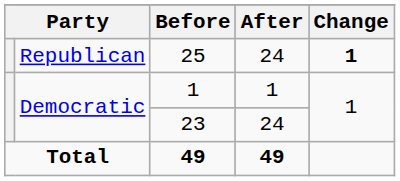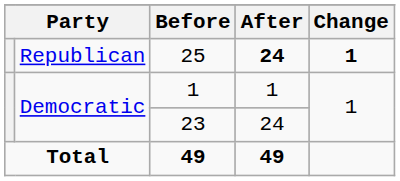(272, 56) normal -> (272, 56) bold
